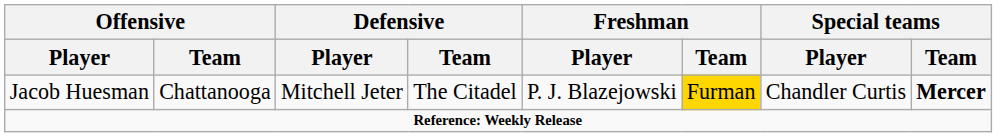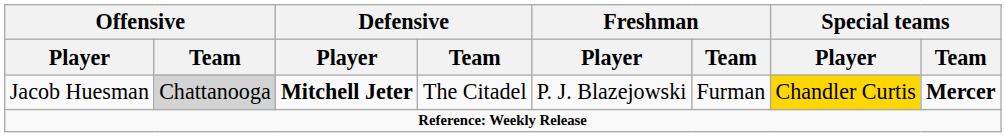(215, 92) no background -> (215, 92) lightgrey background
(342, 92) normal -> (347, 92) bold
(721, 92) gold background -> (731, 92) no background
(836, 92) no background -> (846, 92) gold background
